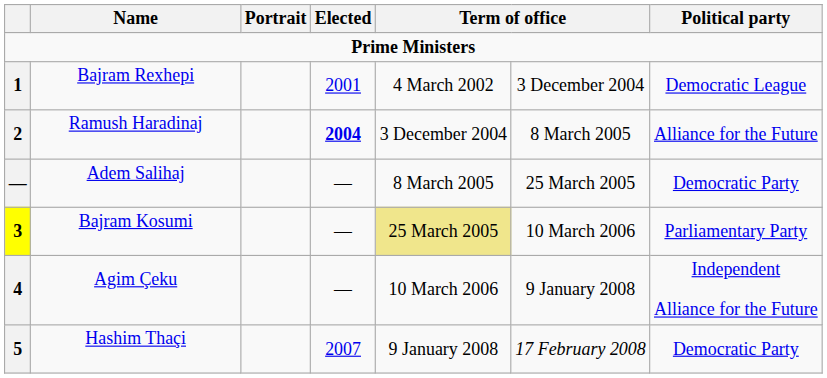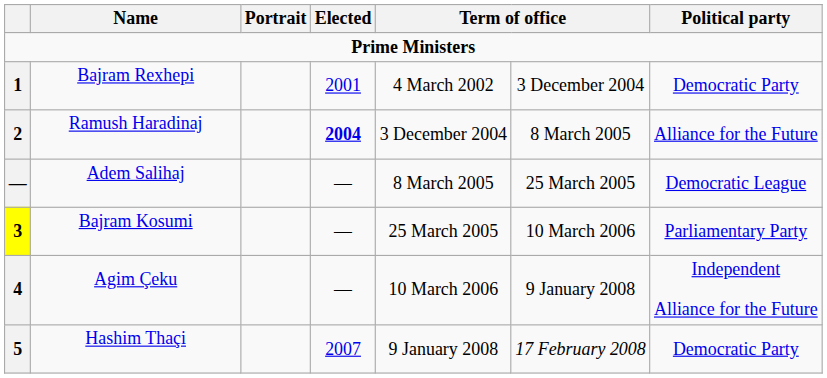(736, 85) Democratic League -> (736, 85) Democratic Party
(736, 182) Democratic Party -> (736, 182) Democratic League
(443, 231) khaki background -> (443, 231) no background
